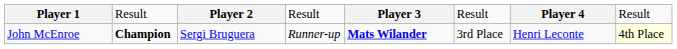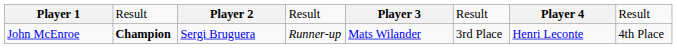(387, 33) bold -> (385, 33) normal
(641, 33) lightyellow background -> (641, 33) no background
